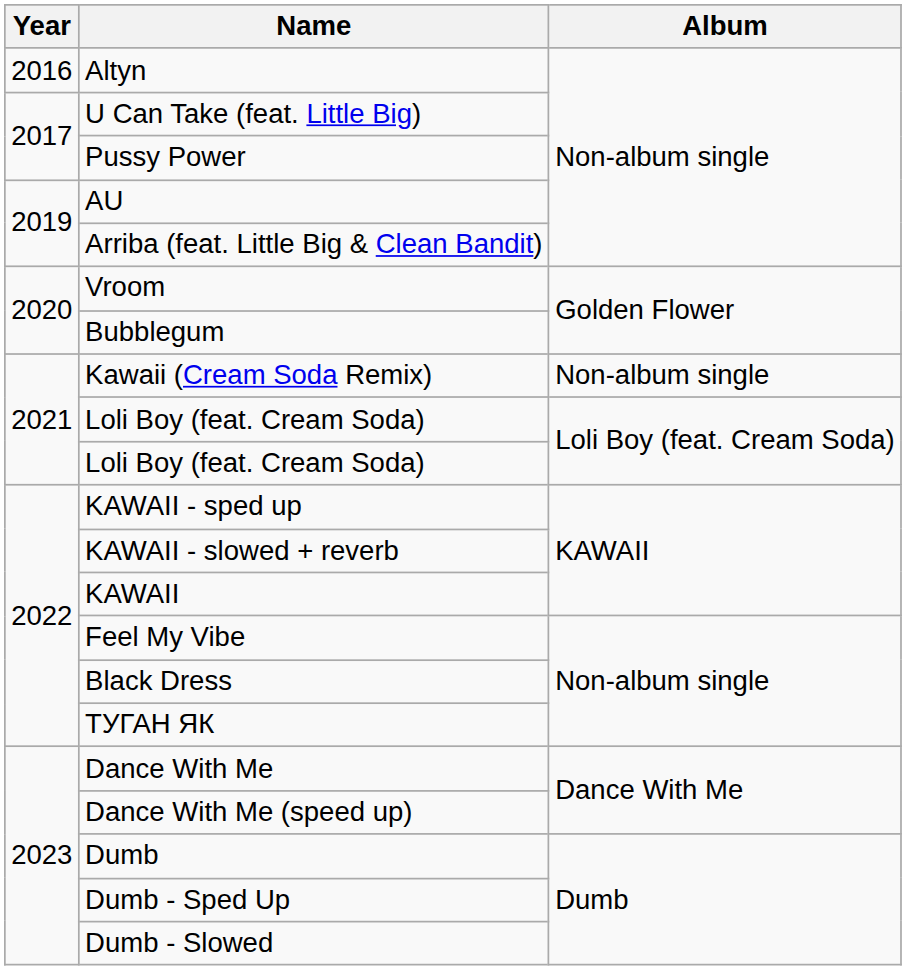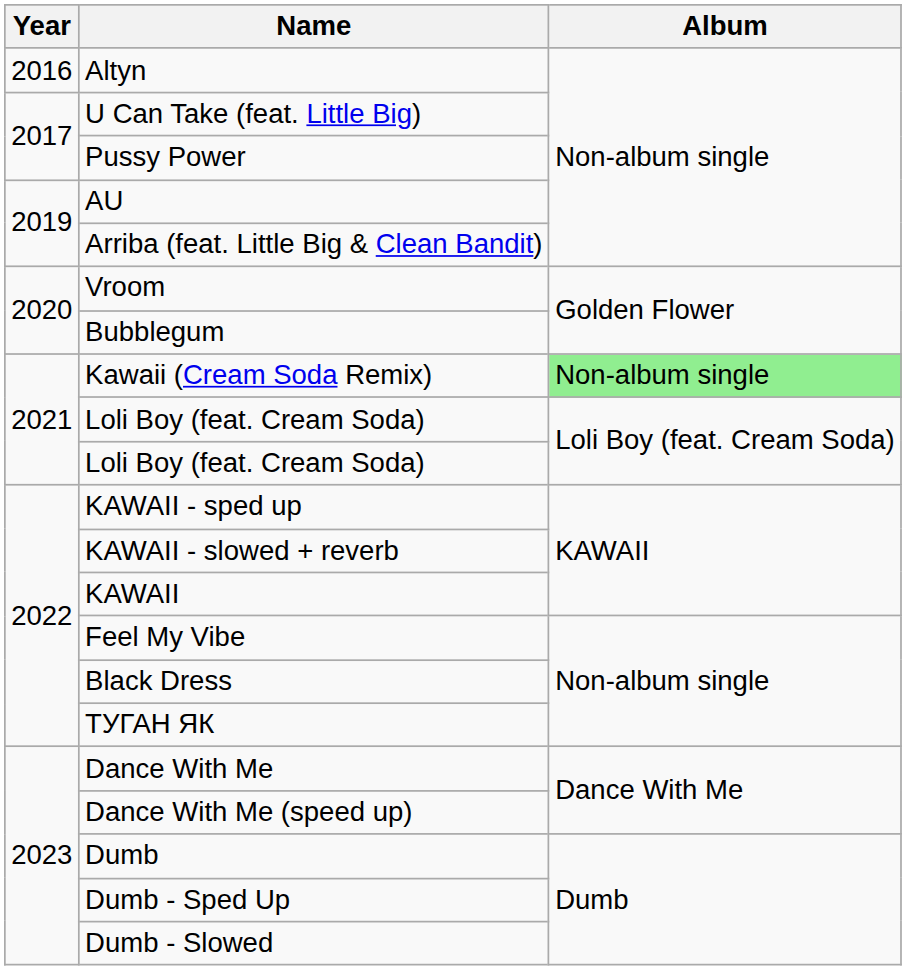(662, 375) no background -> (662, 375) lightgreen background
